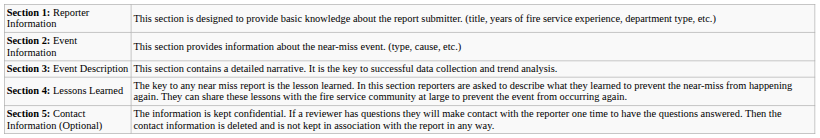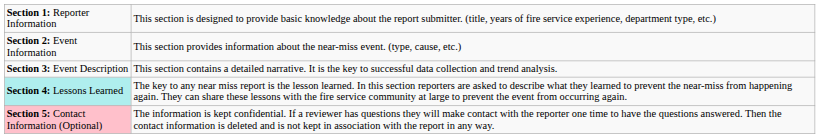(65, 91) no background -> (65, 91) paleturquoise background
(55, 119) no background -> (55, 119) pink background
